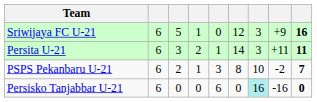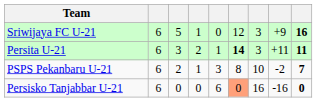(238, 50) normal -> (238, 50) bold
(238, 87) no background -> (238, 87) lightsalmon background
(258, 87) paleturquoise background -> (258, 87) no background
